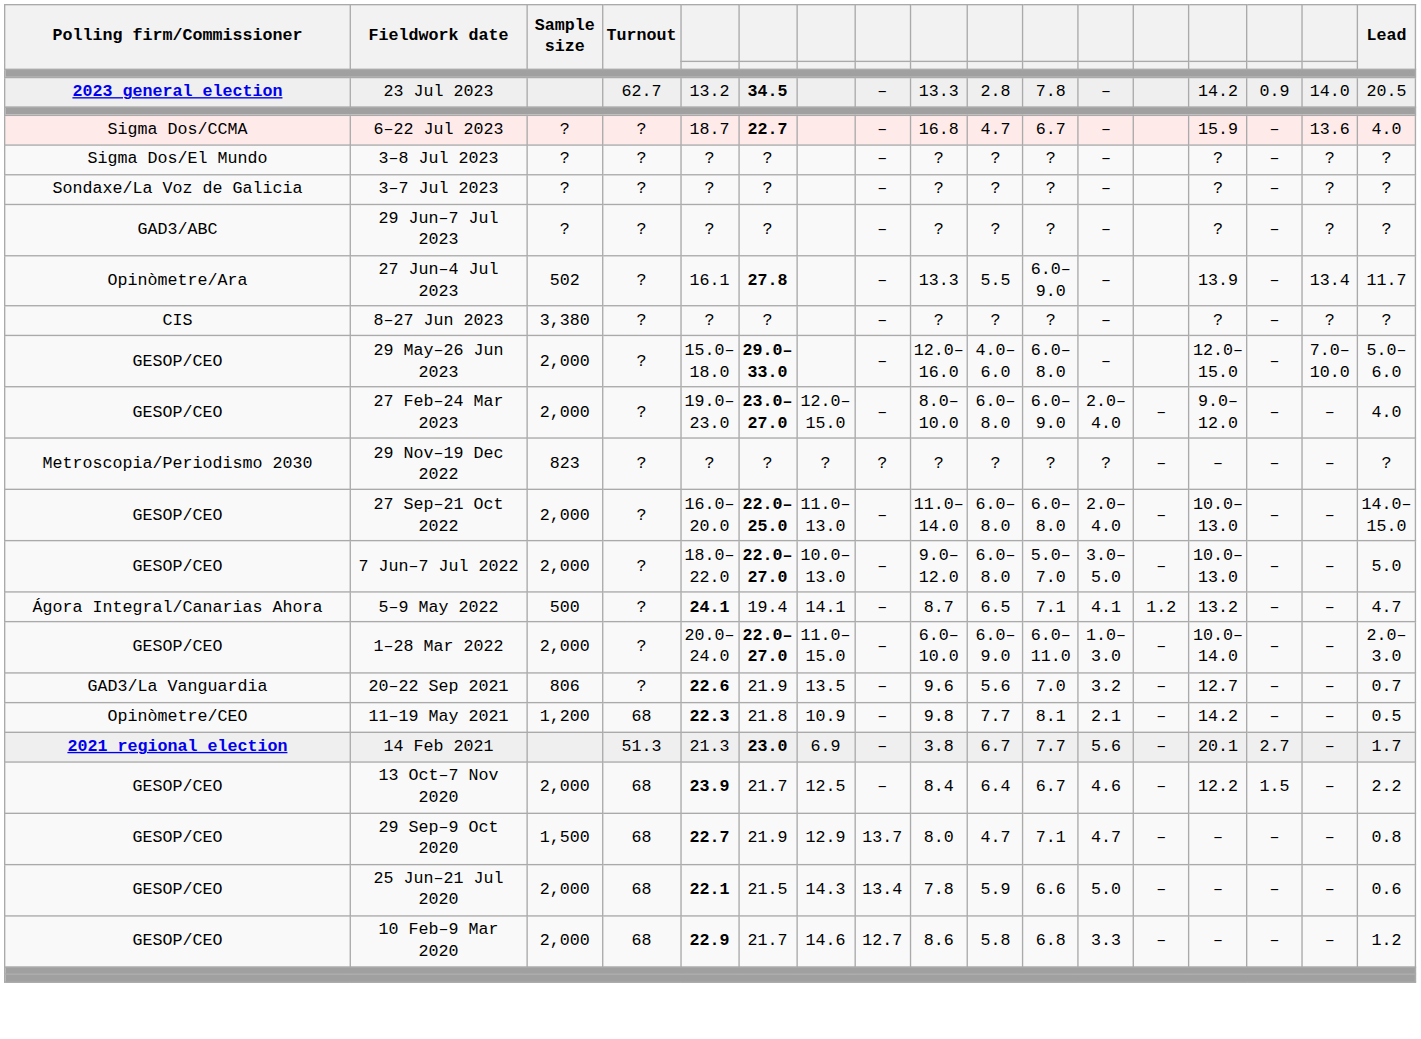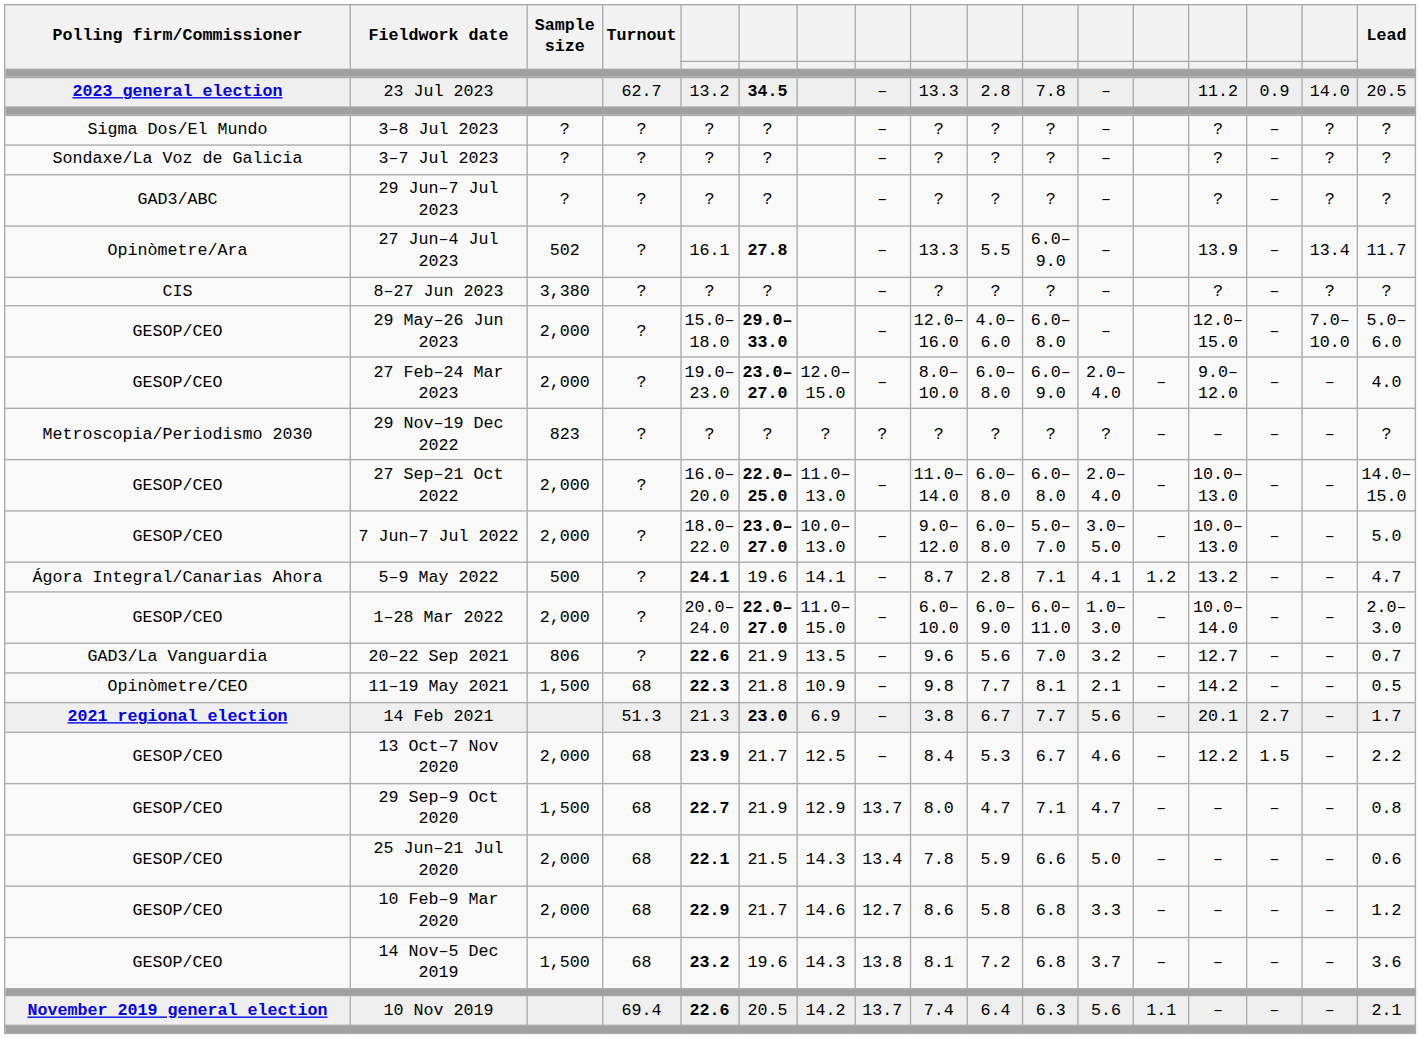(1218, 93) 14.2 -> (1218, 93) 11.2
- row: (177, 130)
(768, 567) 22.0– 27.0 -> (768, 537) 23.0– 27.0
(768, 607) 19.4 -> (768, 578) 19.6
(996, 607) 6.5 -> (996, 578) 2.8
(565, 718) 1,200 -> (565, 688) 1,500
(996, 788) 6.4 -> (996, 758) 5.3
+ row: (177, 963)
+ row: (177, 1011)
